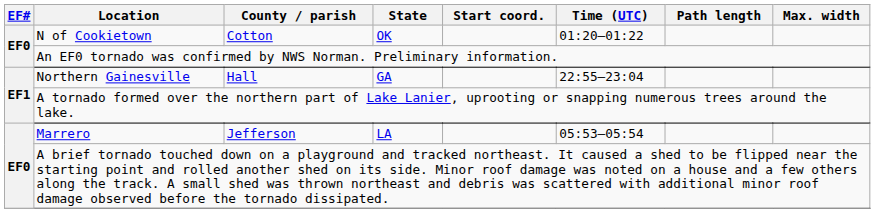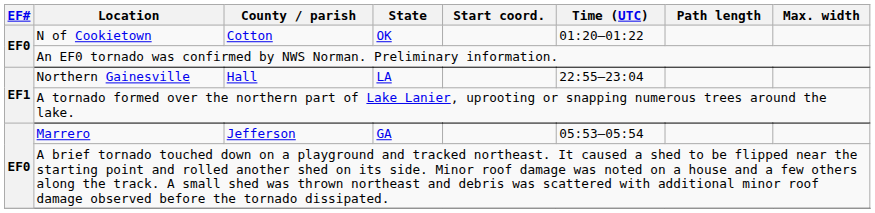(384, 77) GA -> (384, 77) LA
(384, 133) LA -> (384, 133) GA
